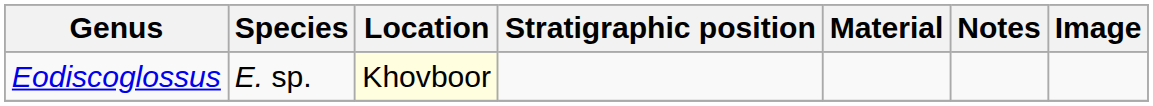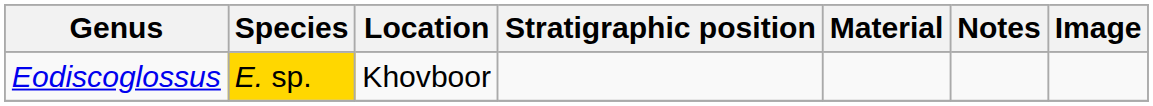(273, 76) no background -> (273, 76) gold background
(427, 76) lightyellow background -> (427, 76) no background
